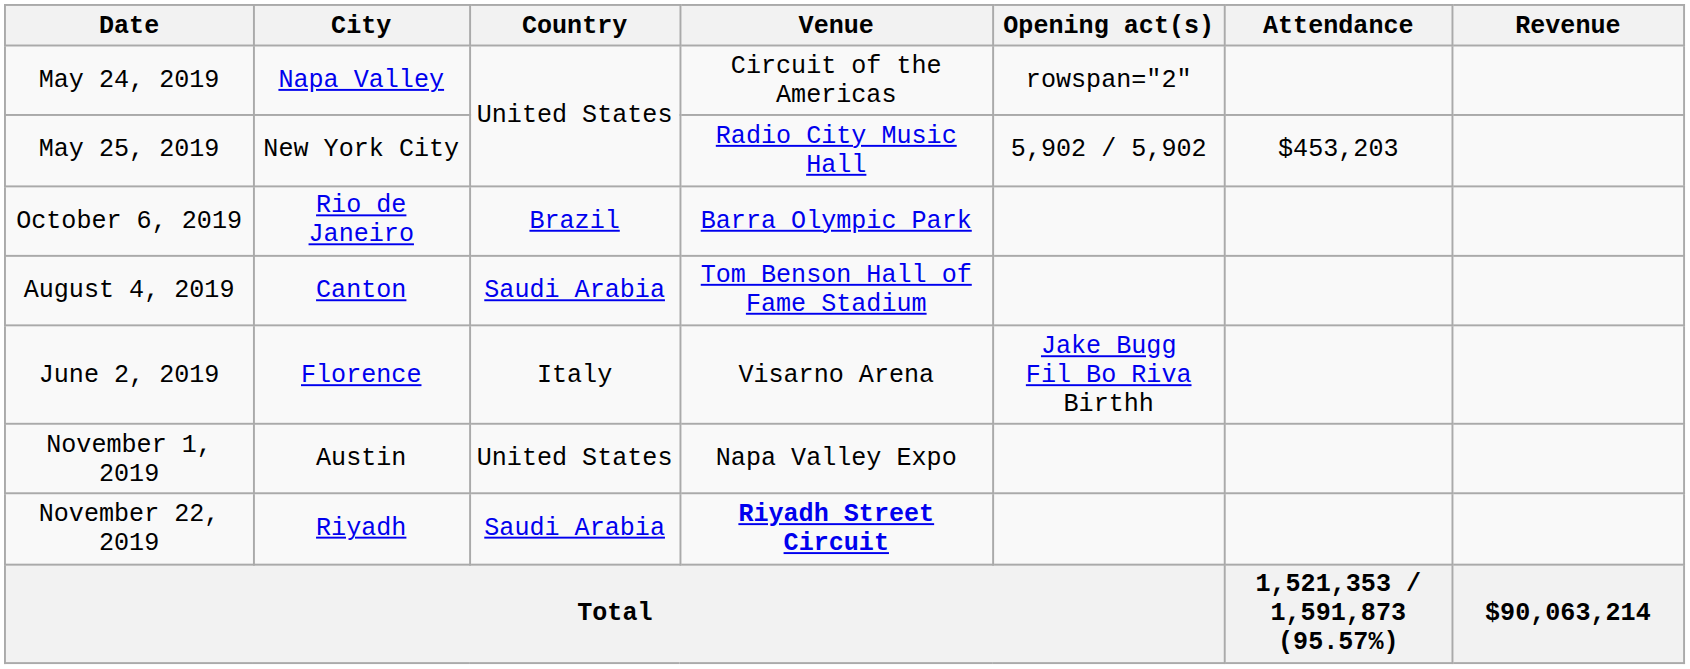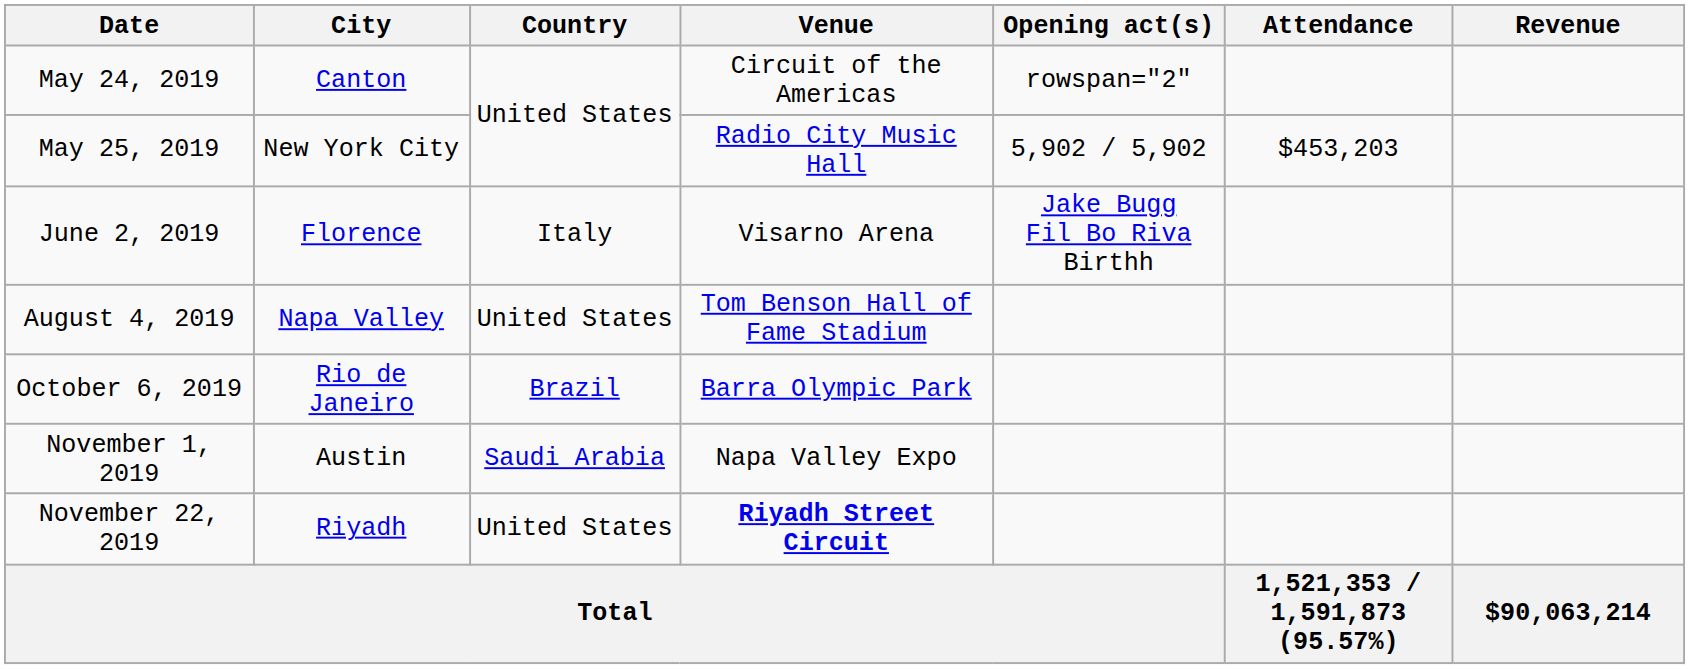(361, 81) Napa Valley -> (361, 81) Canton
rows swapped: (129, 375) <-> (129, 220)
(361, 290) Canton -> (361, 319) Napa Valley
(575, 290) Saudi Arabia -> (575, 319) United States
(575, 459) United States -> (575, 459) Saudi Arabia
(575, 529) Saudi Arabia -> (575, 529) United States
